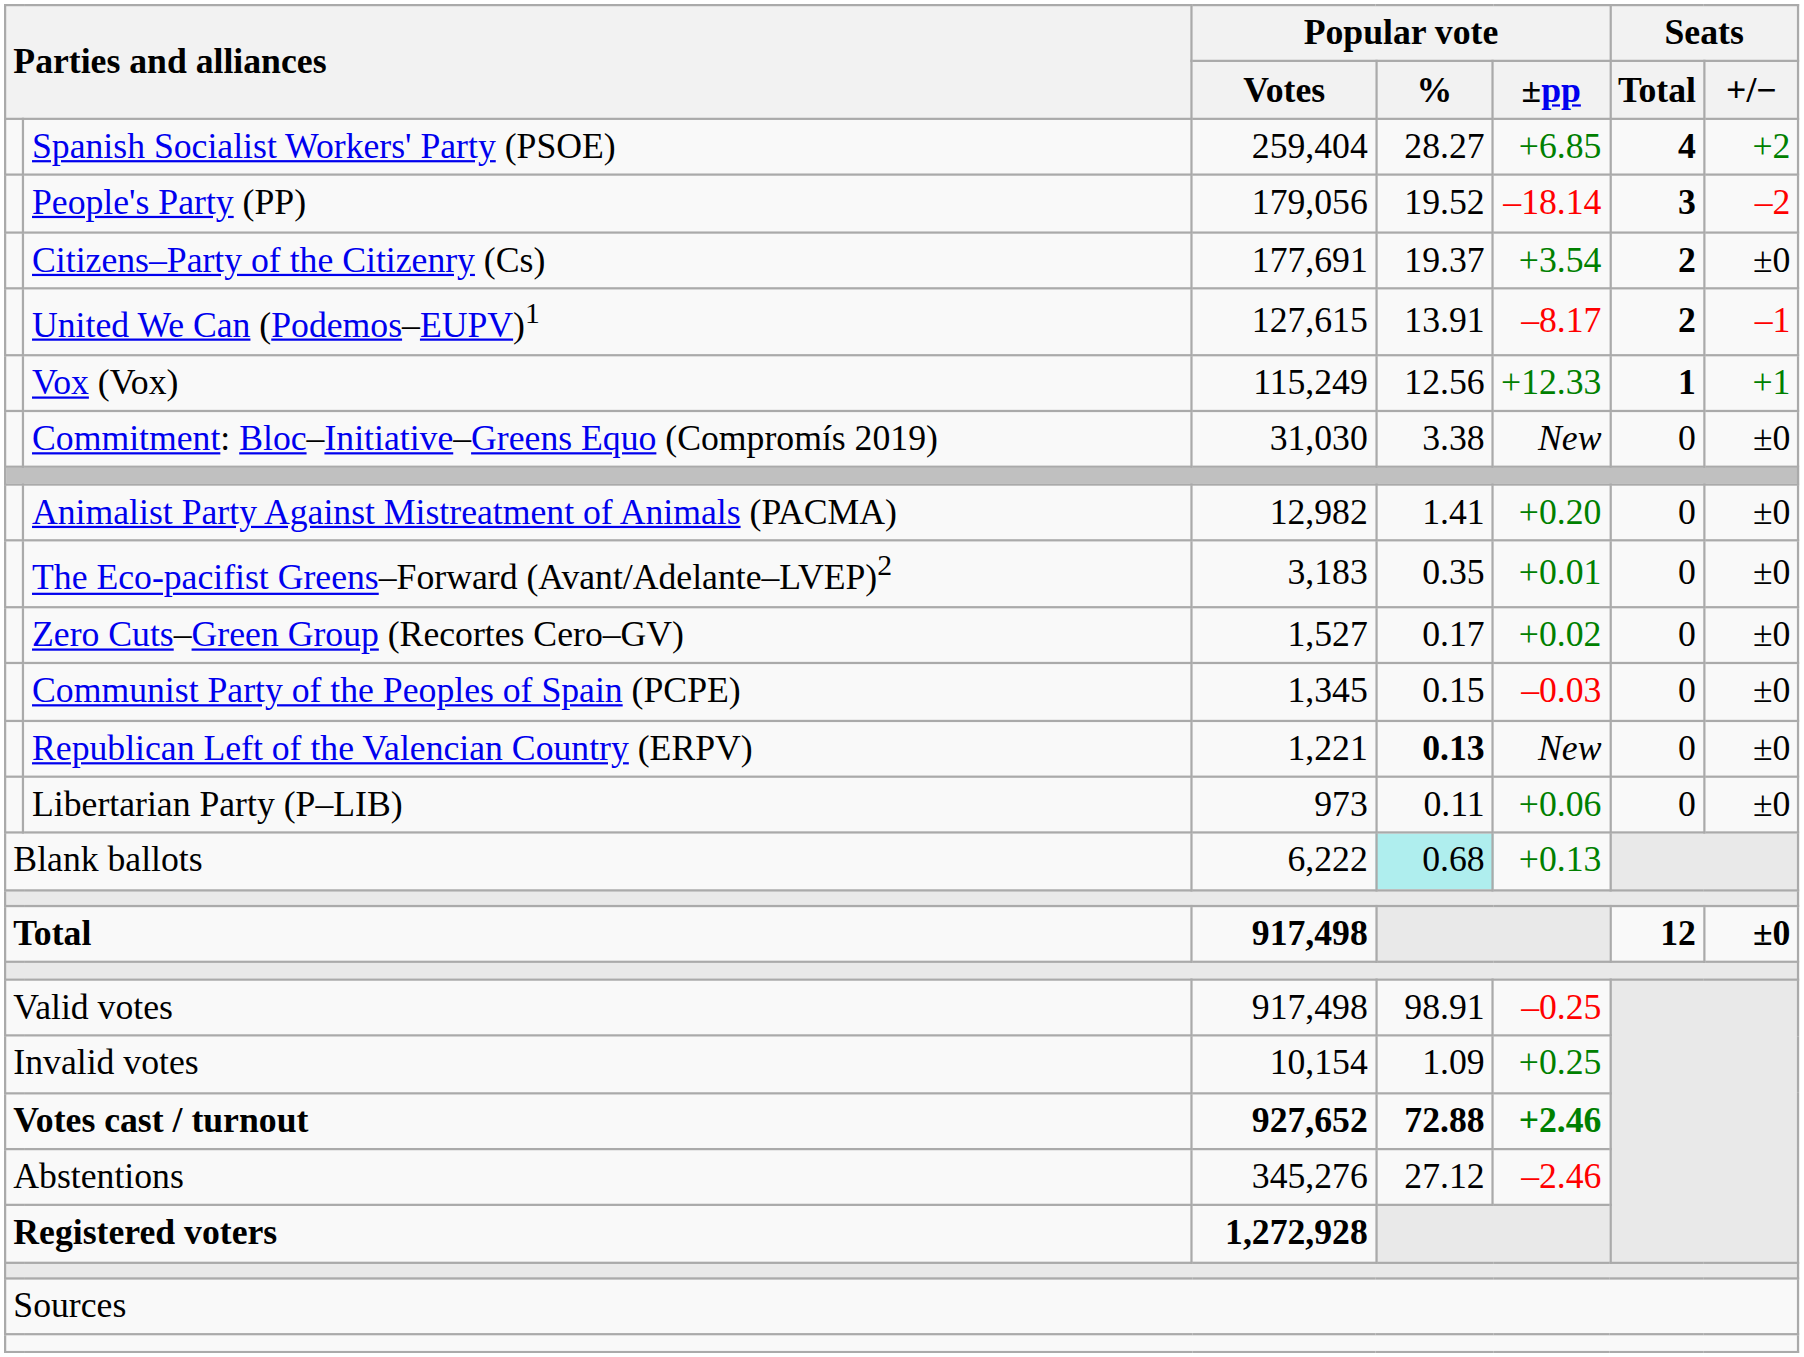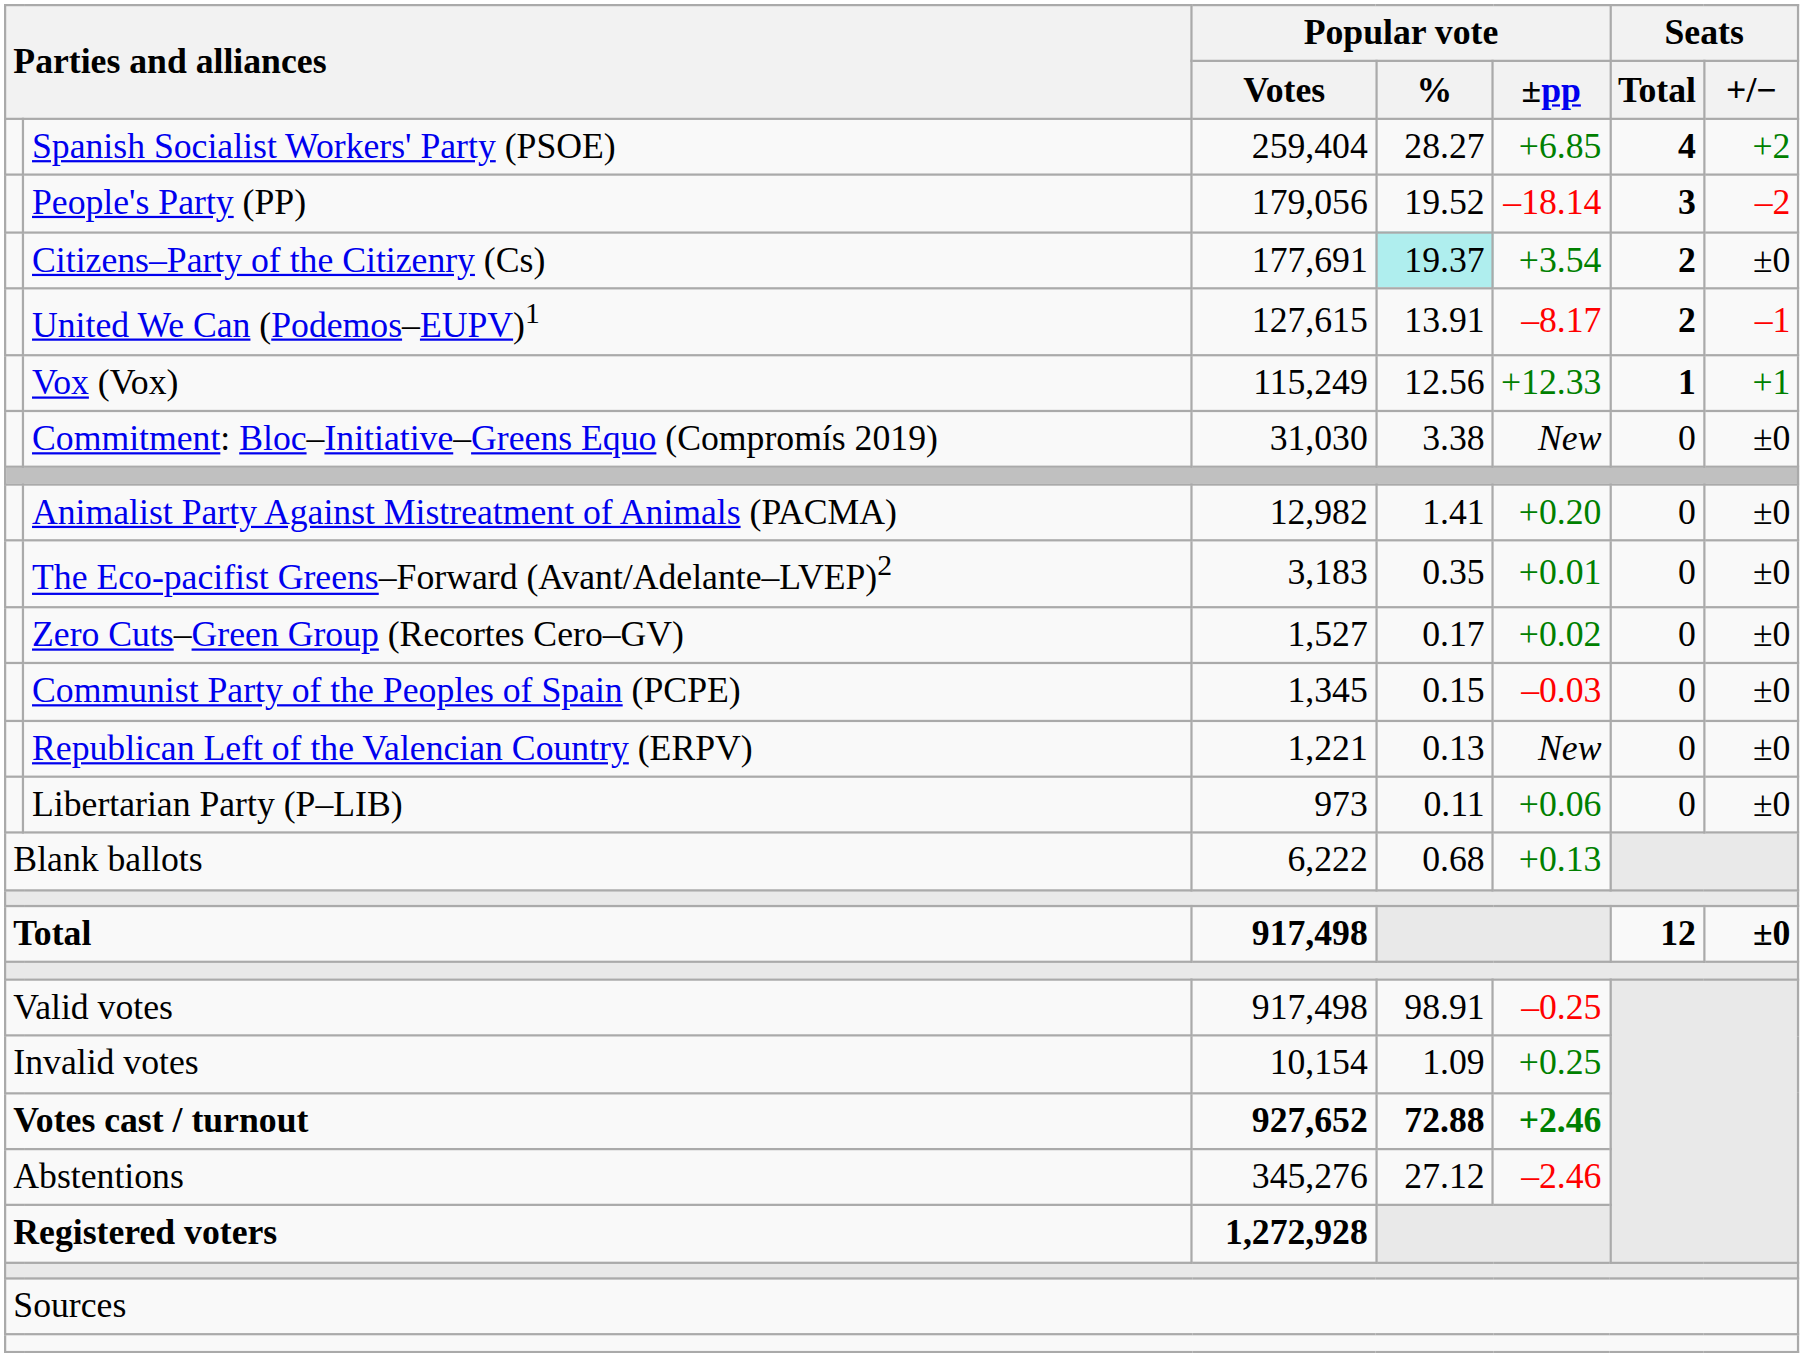(1444, 259) no background -> (1444, 259) paleturquoise background
(1453, 747) bold -> (1453, 747) normal
(1453, 860) paleturquoise background -> (1453, 860) no background
